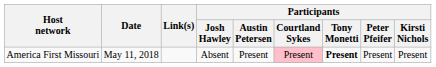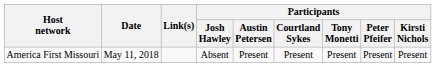(298, 54) pink background -> (298, 54) no background
(342, 54) bold -> (342, 54) normal
